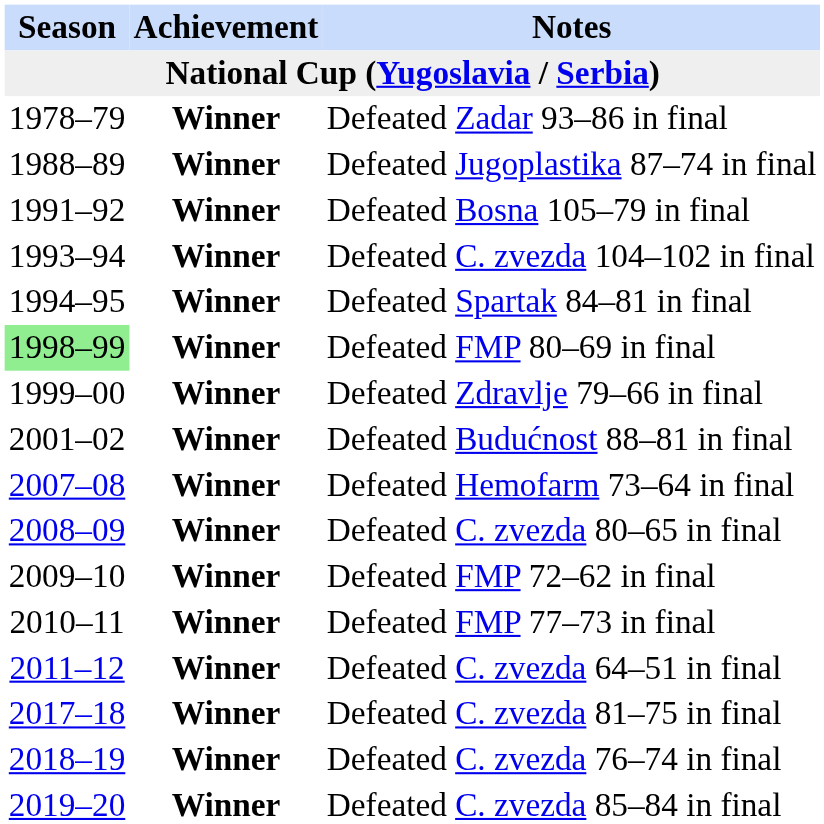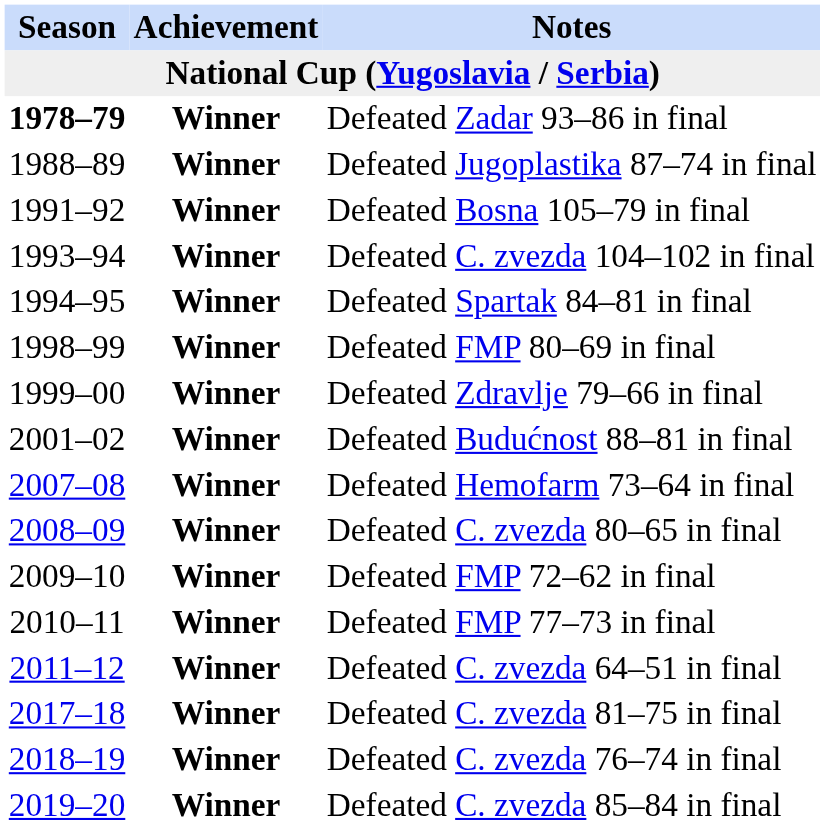(67, 118) normal -> (67, 118) bold
(67, 347) lightgreen background -> (67, 347) no background
